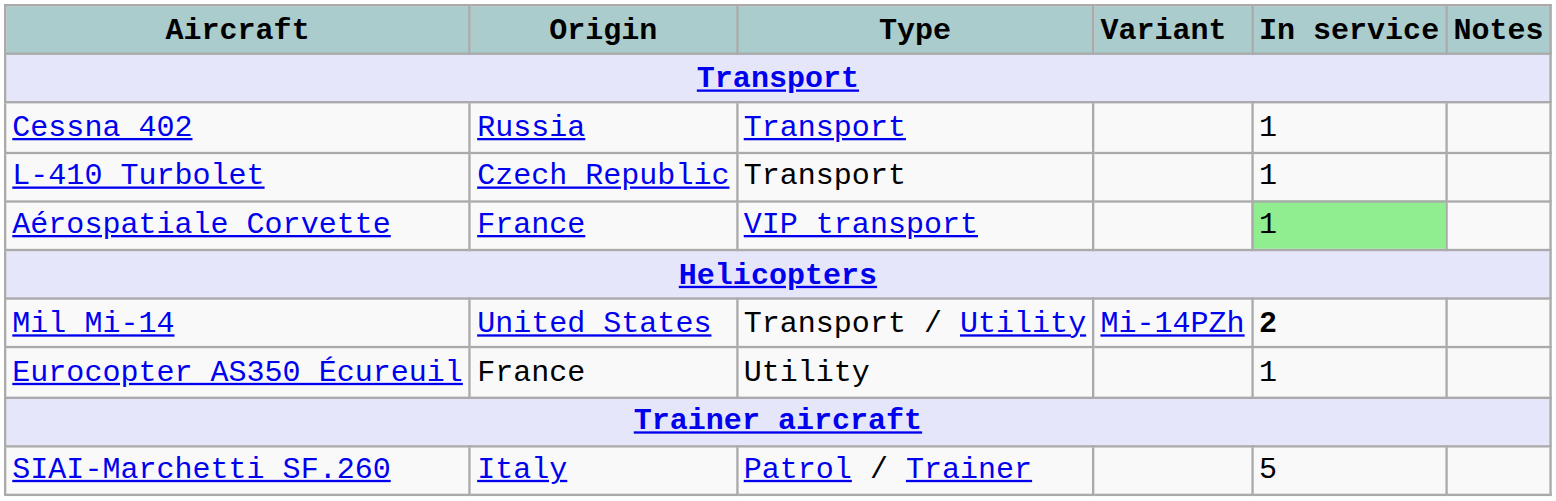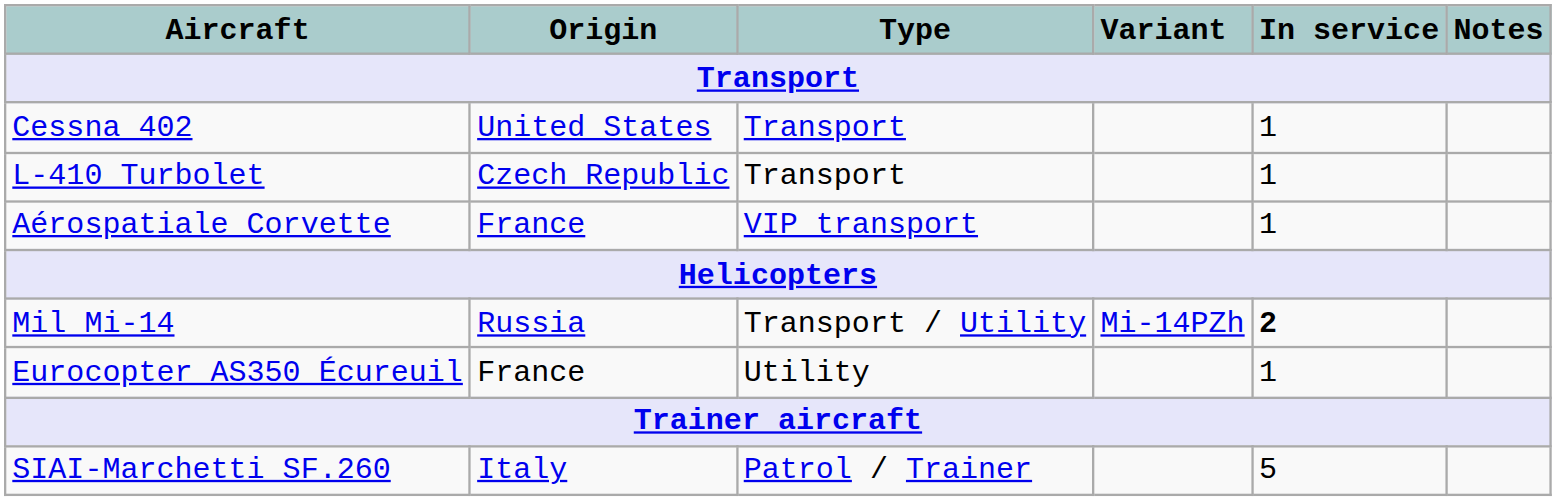(531, 128) Russia -> (594, 128) United States
(1268, 225) lightgreen background -> (1268, 225) no background
(594, 323) United States -> (531, 323) Russia
